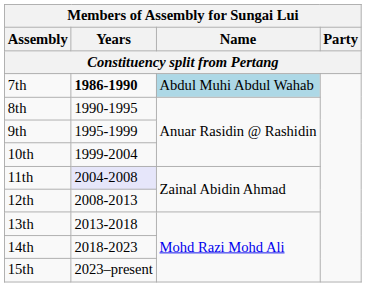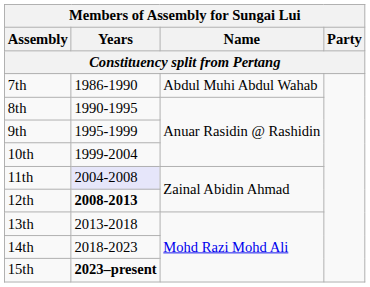(106, 85) bold -> (106, 85) normal
(237, 85) lightblue background -> (240, 85) no background
(106, 200) normal -> (106, 200) bold
(114, 270) normal -> (116, 270) bold
